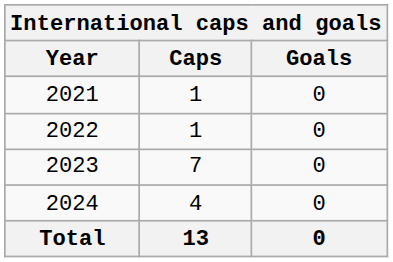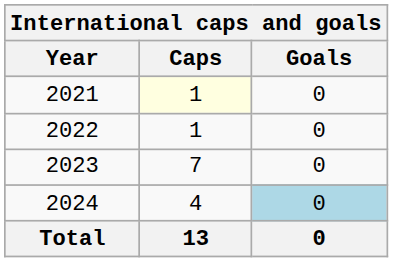(196, 95) no background -> (196, 95) lightyellow background
(319, 203) no background -> (319, 203) lightblue background
